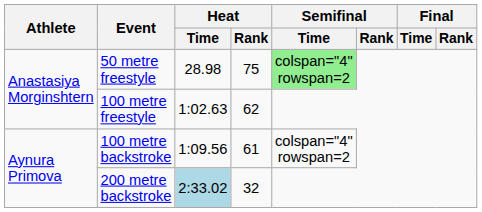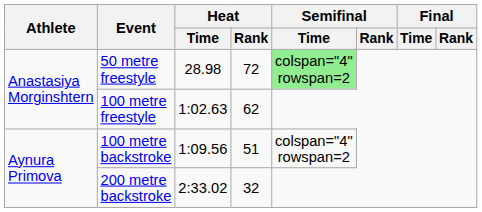(251, 70) 75 -> (251, 70) 72
(251, 149) 61 -> (251, 149) 51
(203, 188) lightblue background -> (203, 188) no background
